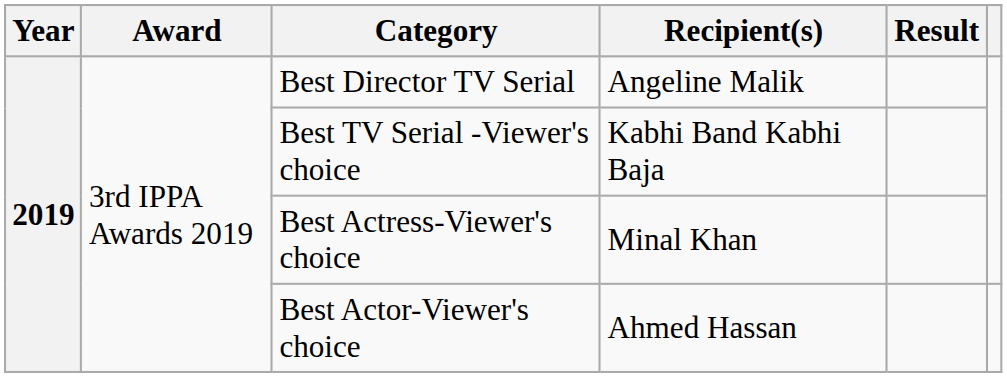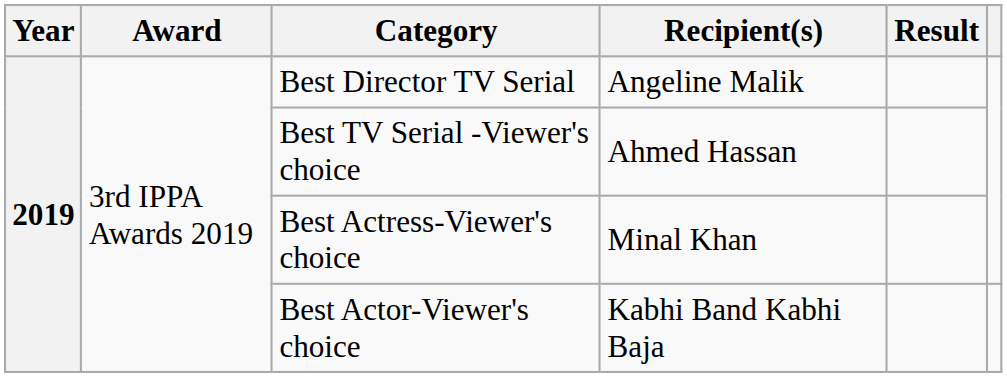(724, 151) Kabhi Band Kabhi Baja -> (702, 151) Ahmed Hassan
(702, 328) Ahmed Hassan -> (724, 328) Kabhi Band Kabhi Baja
